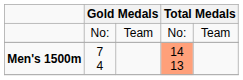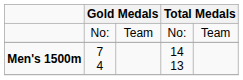(177, 59) lightsalmon background -> (177, 59) no background
